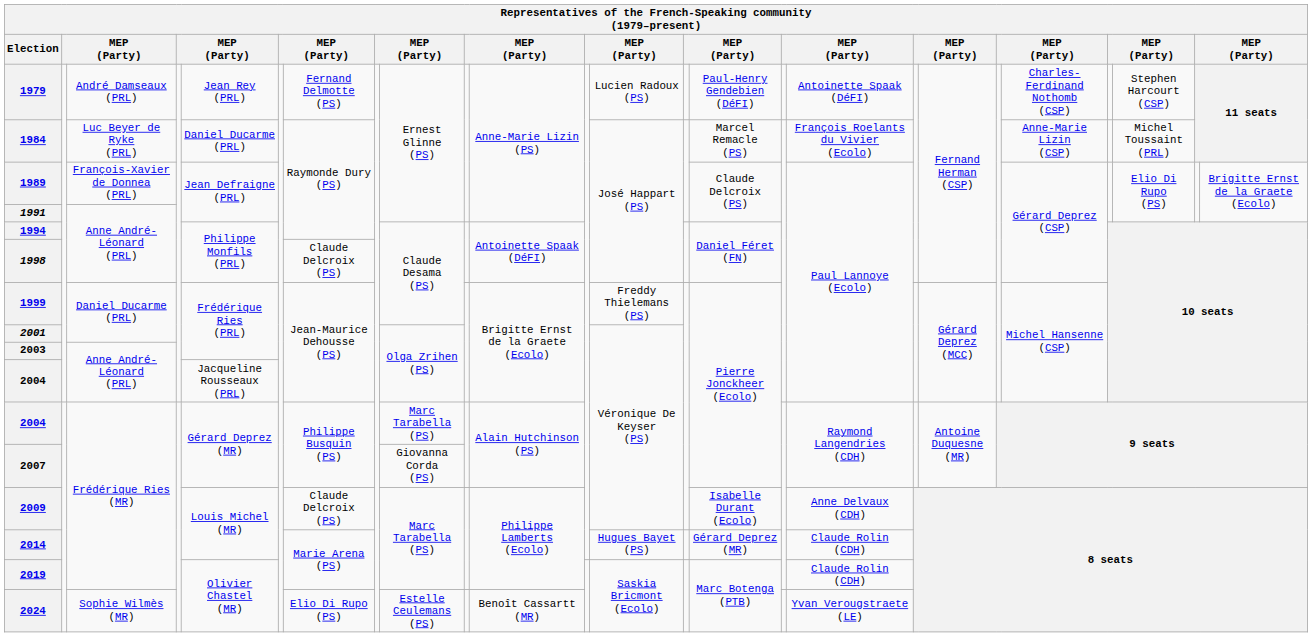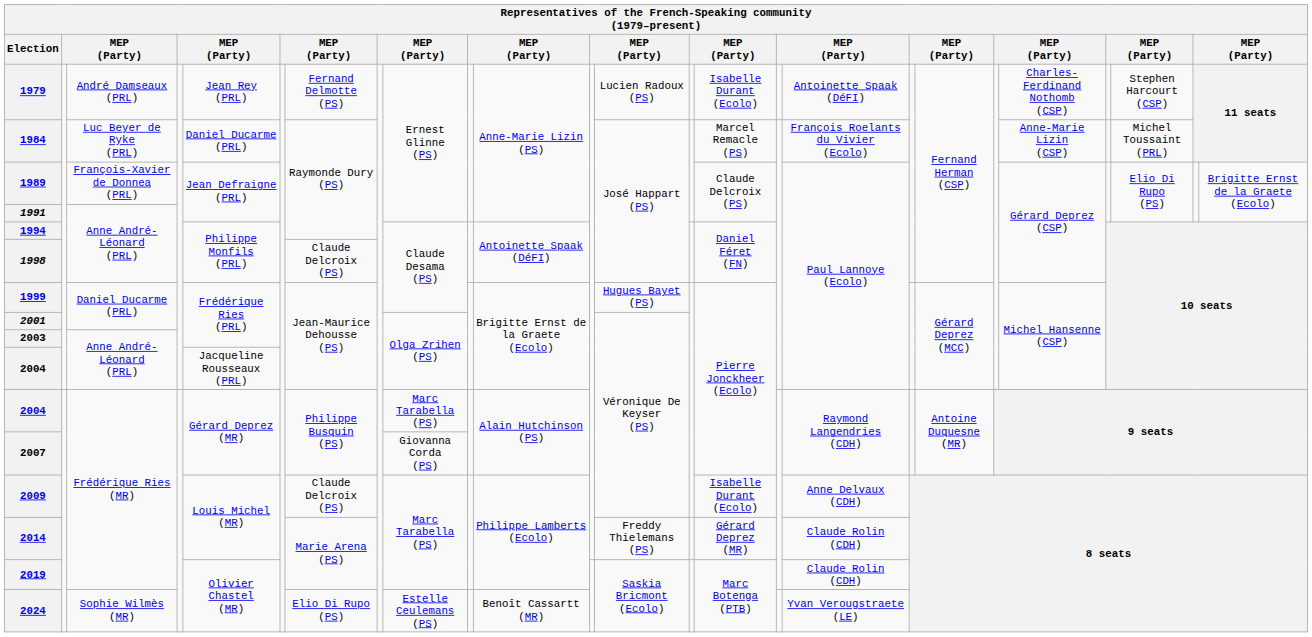(735, 92) Paul-Henry Gendebien (DéFI) -> (735, 92) Isabelle Durant (Ecolo)
(637, 303) Freddy Thielemans (PS) -> (642, 297) Hugues Bayet (PS)
(637, 545) Hugues Bayet (PS) -> (642, 538) Freddy Thielemans (PS)
